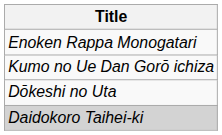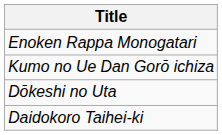(76, 117) lightgrey background -> (76, 117) no background
